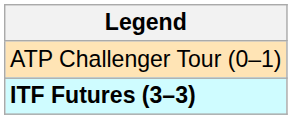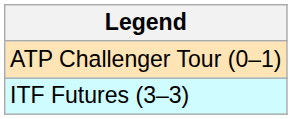(103, 95) bold -> (100, 95) normal
